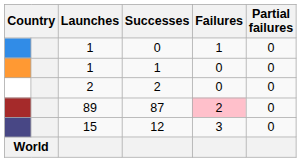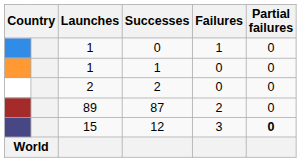(219, 107) pink background -> (219, 107) no background
(271, 127) normal -> (271, 127) bold
